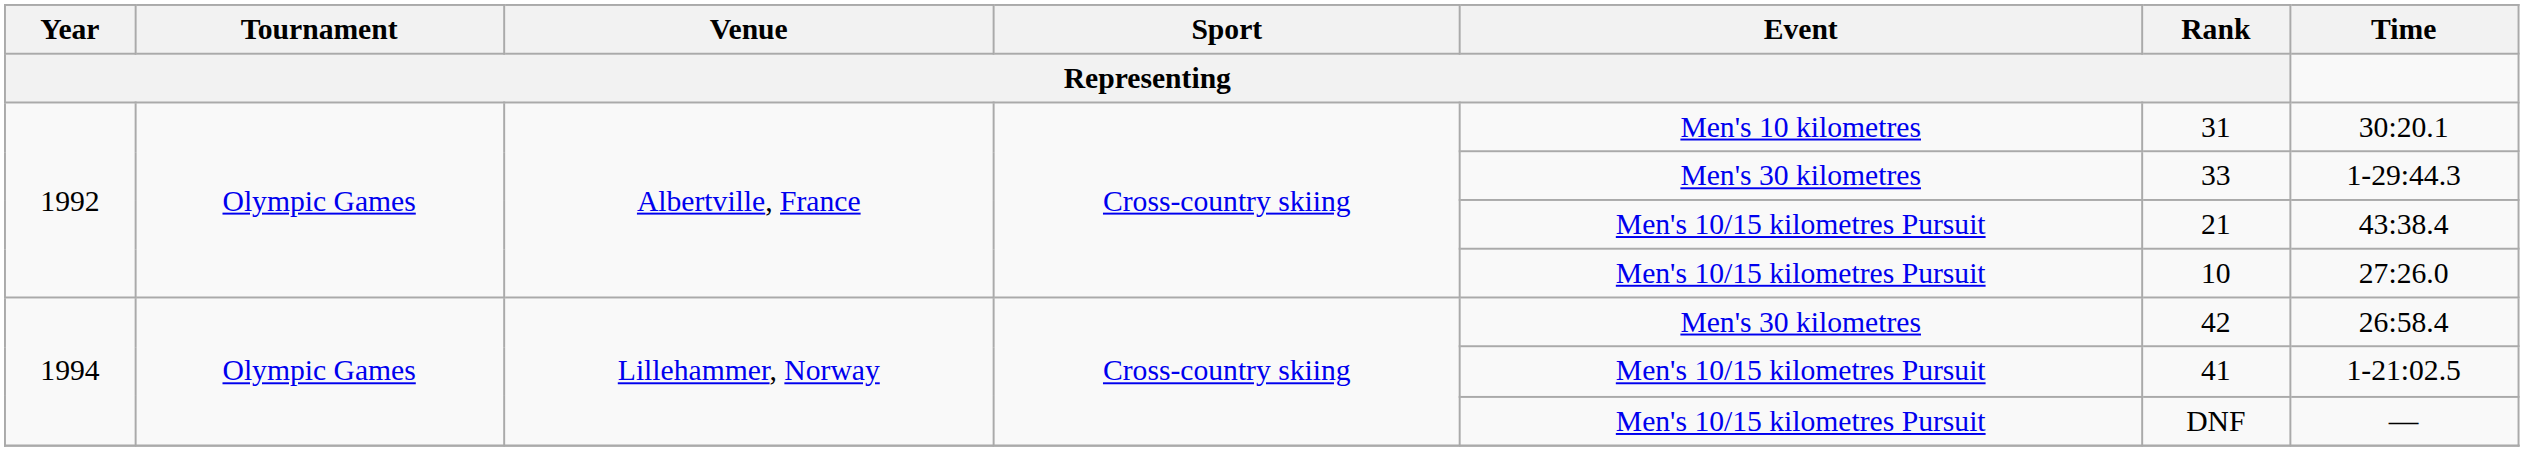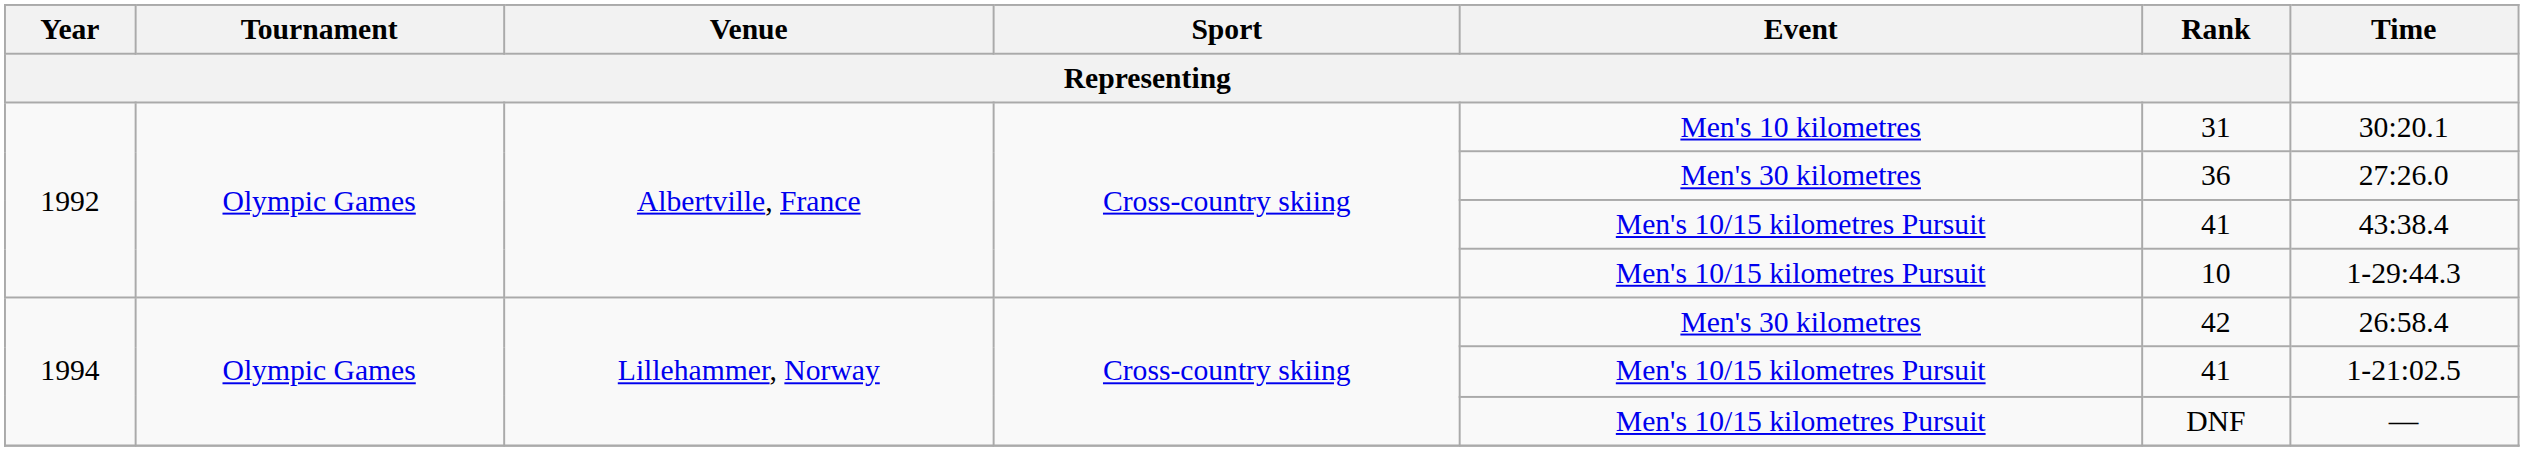(2216, 175) 33 -> (2216, 175) 36
(2404, 175) 1-29:44.3 -> (2404, 175) 27:26.0
(2216, 224) 21 -> (2216, 224) 41
(2404, 273) 27:26.0 -> (2404, 273) 1-29:44.3
